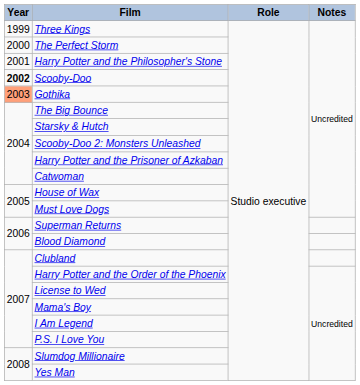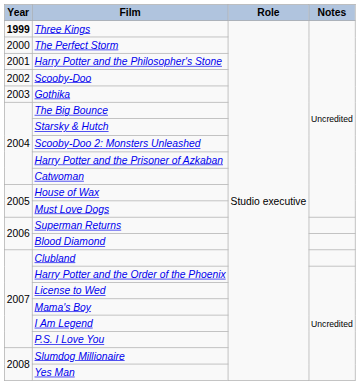(18, 29) normal -> (18, 29) bold
(18, 78) bold -> (18, 78) normal
(18, 95) lightsalmon background -> (18, 95) no background
